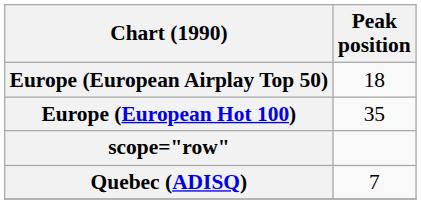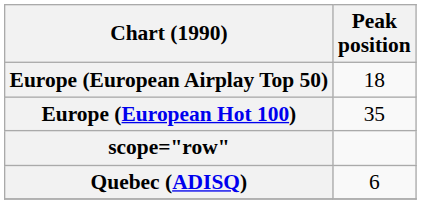(374, 181) 7 -> (374, 181) 6
